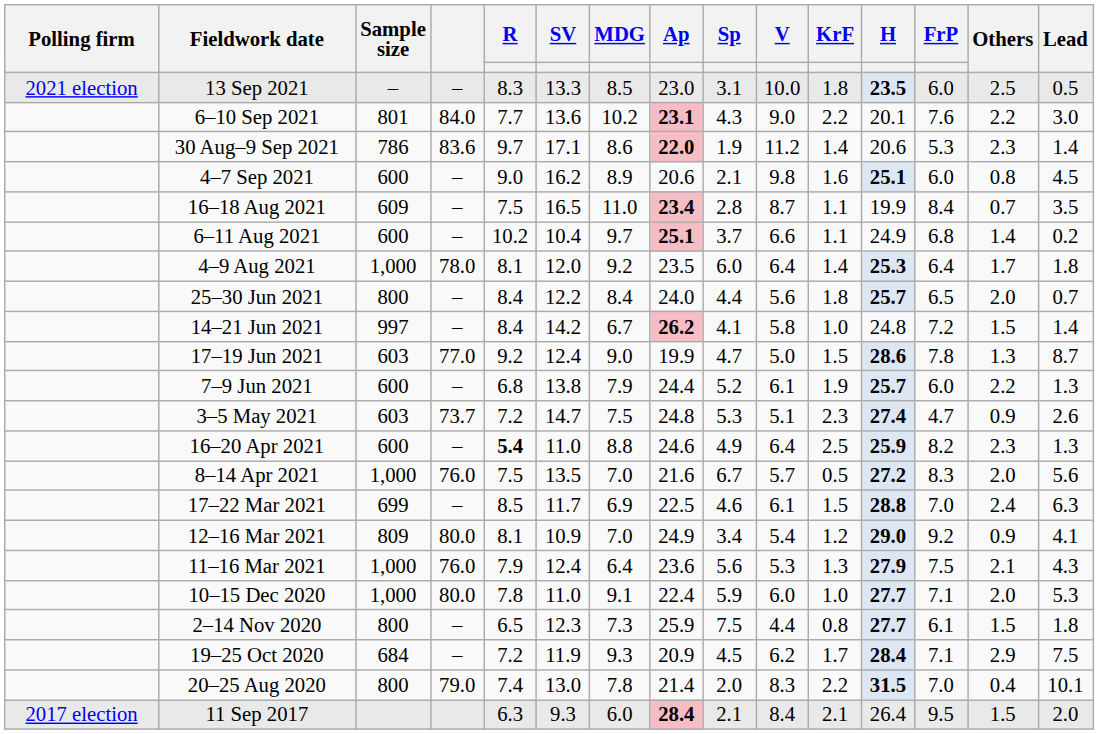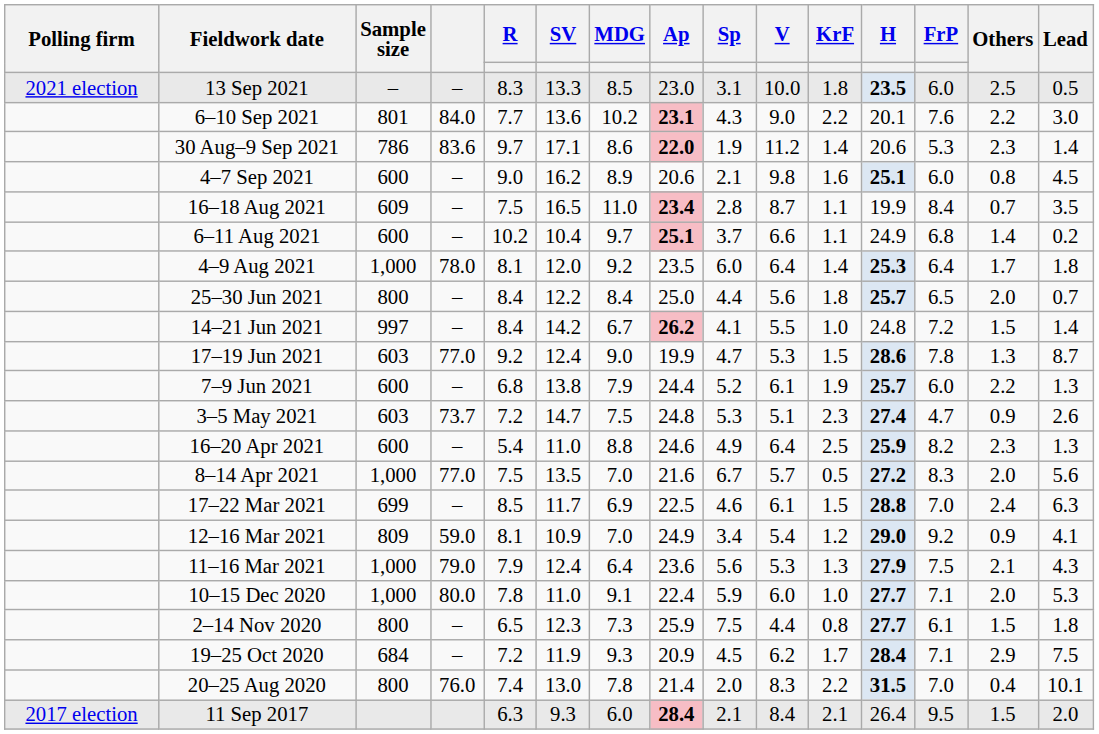(676, 297) 24.0 -> (676, 297) 25.0
(782, 326) 5.8 -> (782, 326) 5.5
(782, 356) 5.0 -> (782, 356) 5.3
(510, 446) bold -> (510, 446) normal
(457, 476) 76.0 -> (457, 476) 77.0
(457, 536) 80.0 -> (457, 536) 59.0
(457, 565) 76.0 -> (457, 565) 79.0
(457, 685) 79.0 -> (457, 685) 76.0
